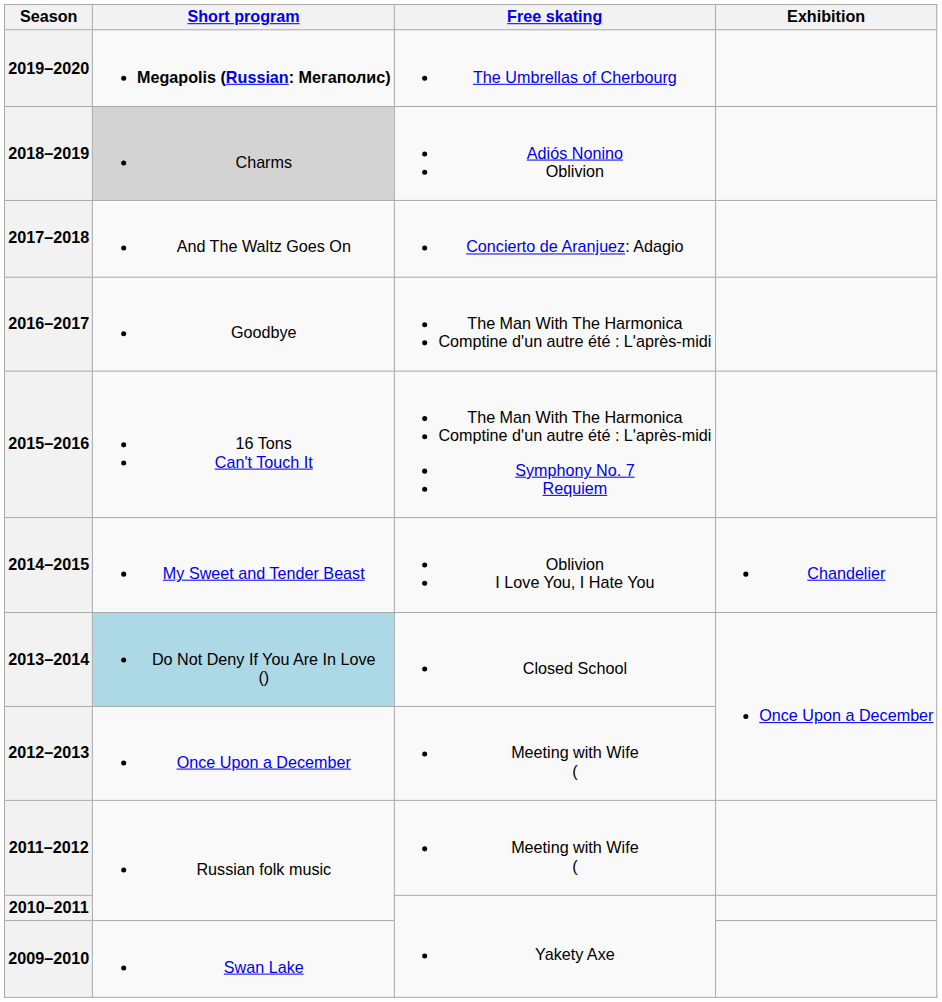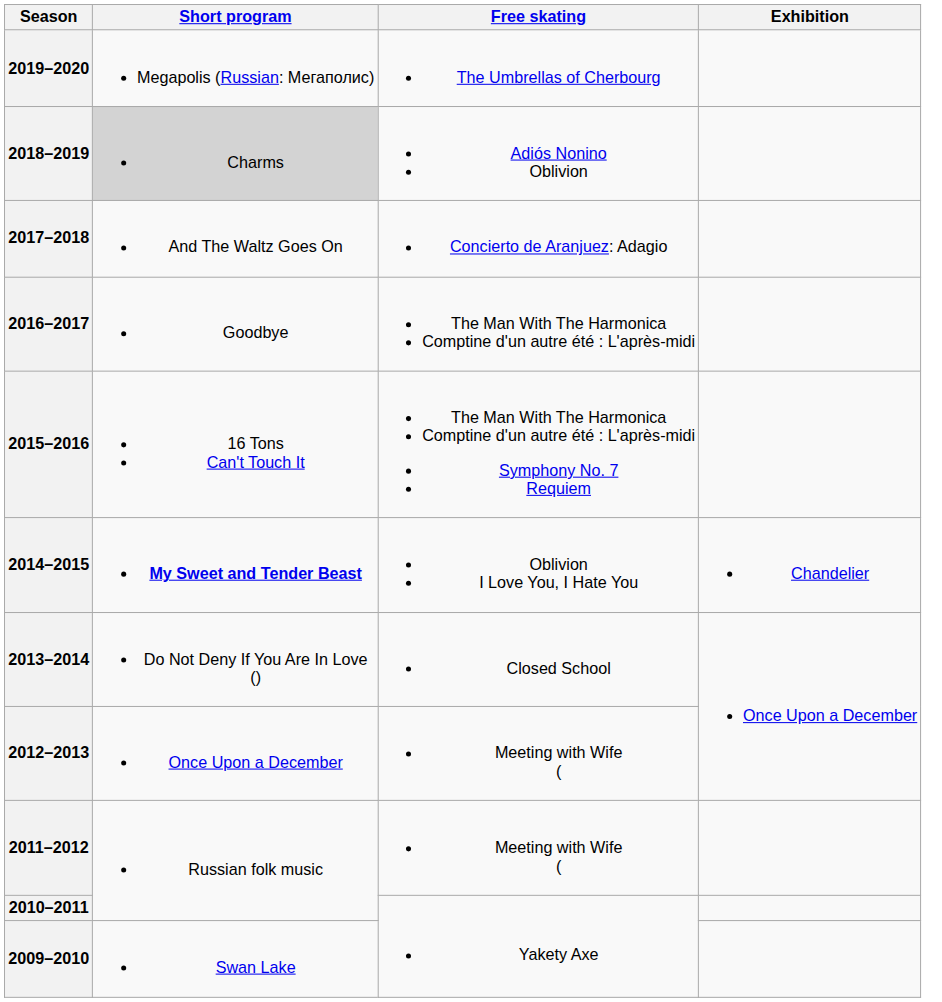(244, 77) bold -> (235, 77) normal
(244, 574) normal -> (235, 574) bold
(244, 668) lightblue background -> (235, 668) no background
